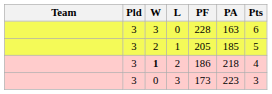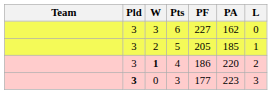columns swapped: (177, 13) <-> (256, 13)
(202, 30) 228 -> (202, 30) 227
(231, 30) 163 -> (231, 30) 162
(231, 64) 218 -> (231, 64) 220
(134, 81) normal -> (134, 81) bold
(202, 81) 173 -> (202, 81) 177
